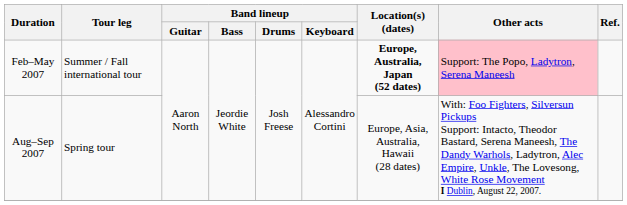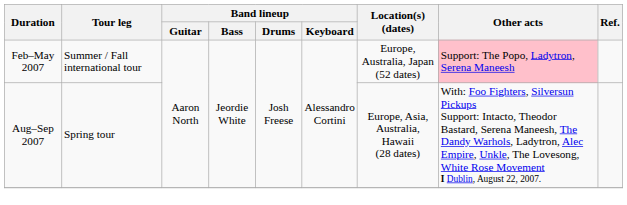(398, 67) bold -> (398, 61) normal
